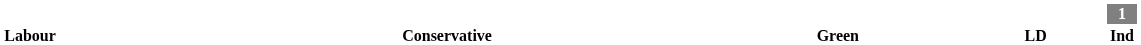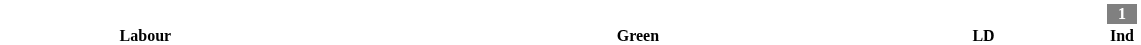- column: (447, 14)
